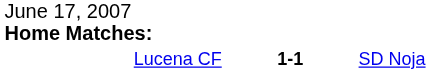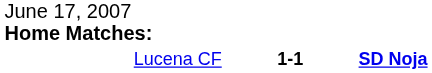(392, 59) normal -> (393, 59) bold
